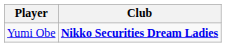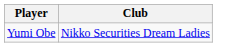(140, 32) bold -> (135, 32) normal
